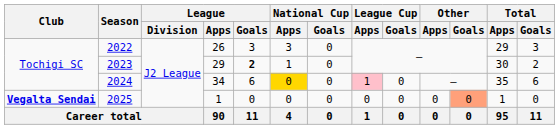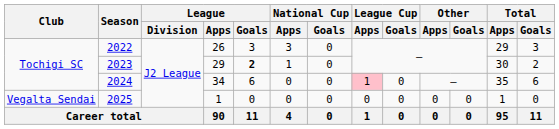(289, 82) gold background -> (289, 82) no background
(51, 99) bold -> (51, 99) normal
(469, 99) lightsalmon background -> (469, 99) no background
